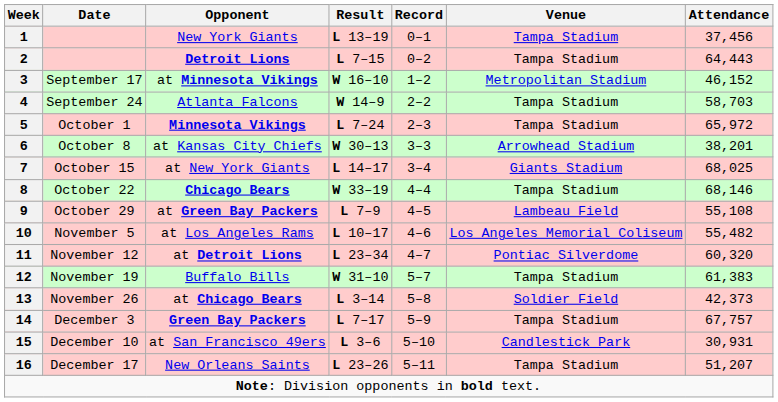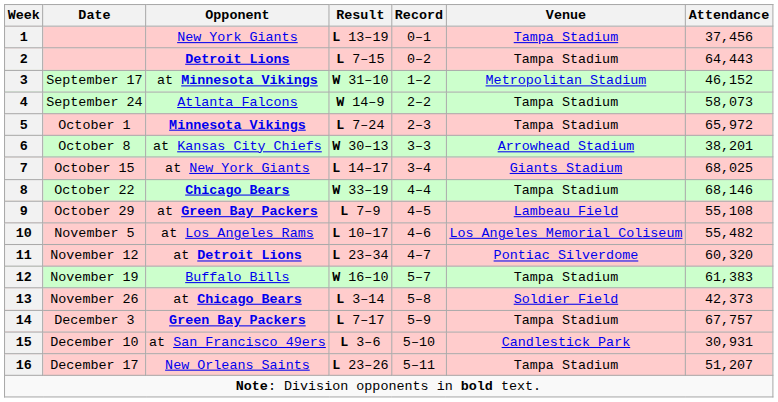(360, 81) W 16–10 -> (360, 81) W 31–10
(729, 103) 58,703 -> (729, 103) 58,073
(360, 277) W 31–10 -> (360, 277) W 16–10
